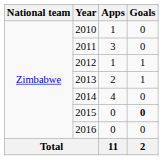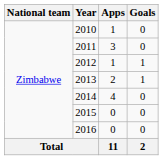(143, 113) bold -> (143, 113) normal
